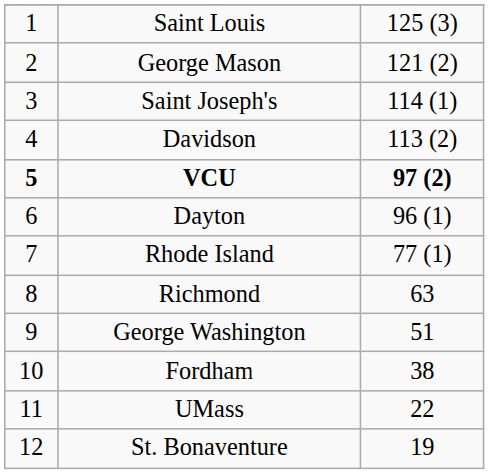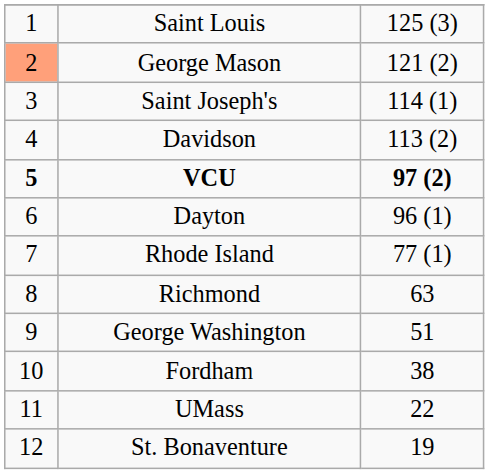(31, 62) no background -> (31, 62) lightsalmon background
